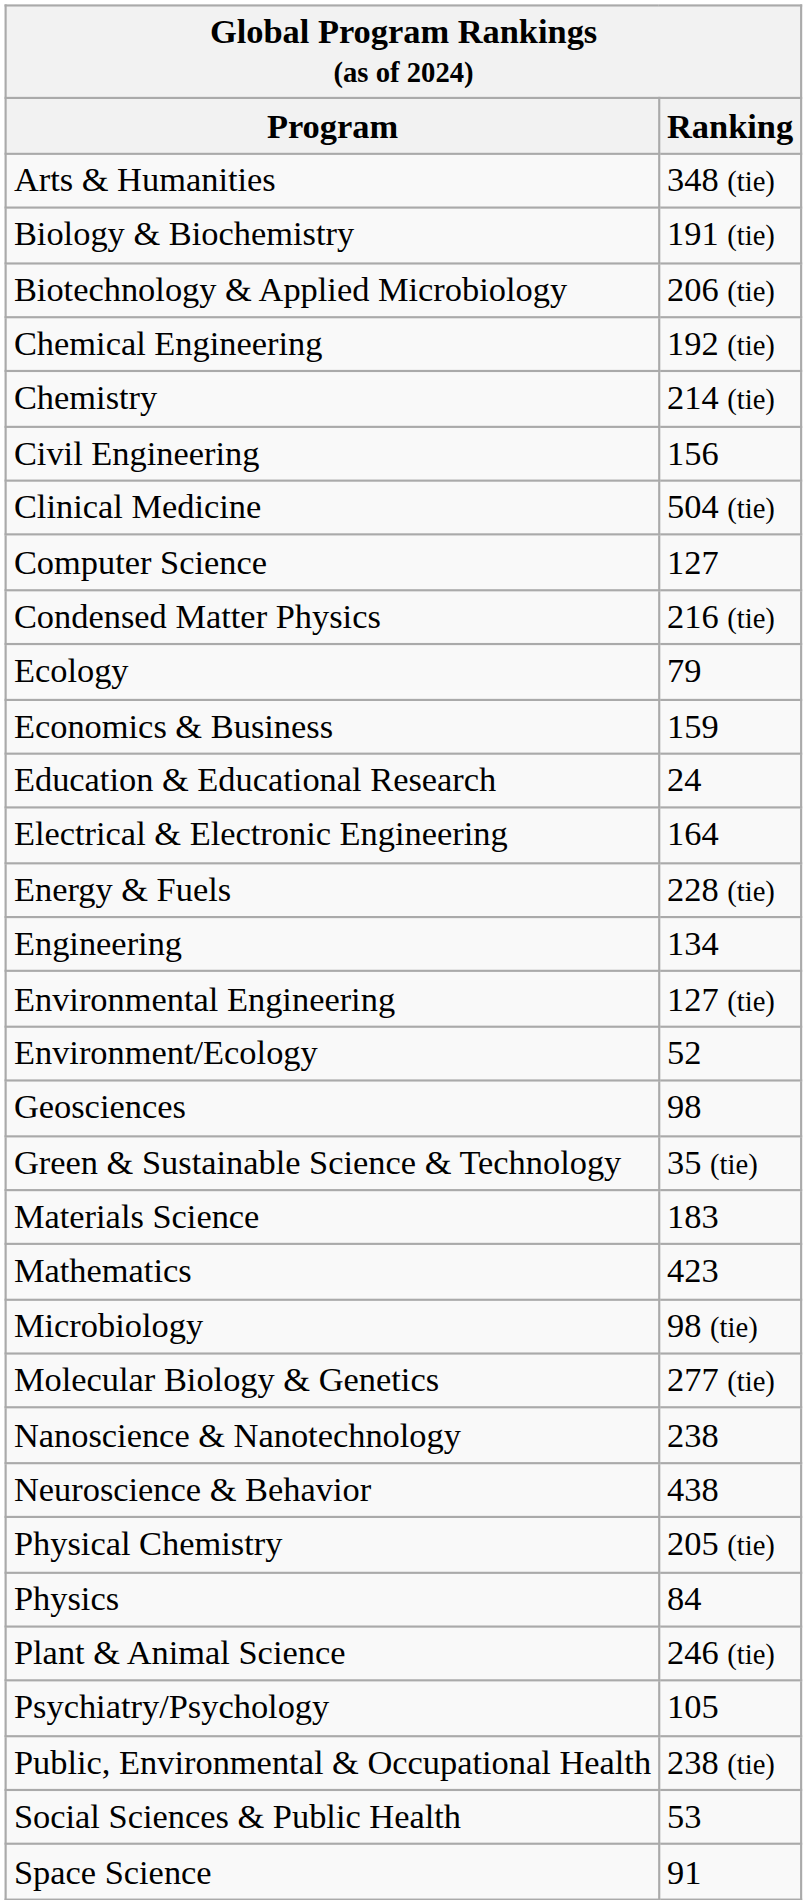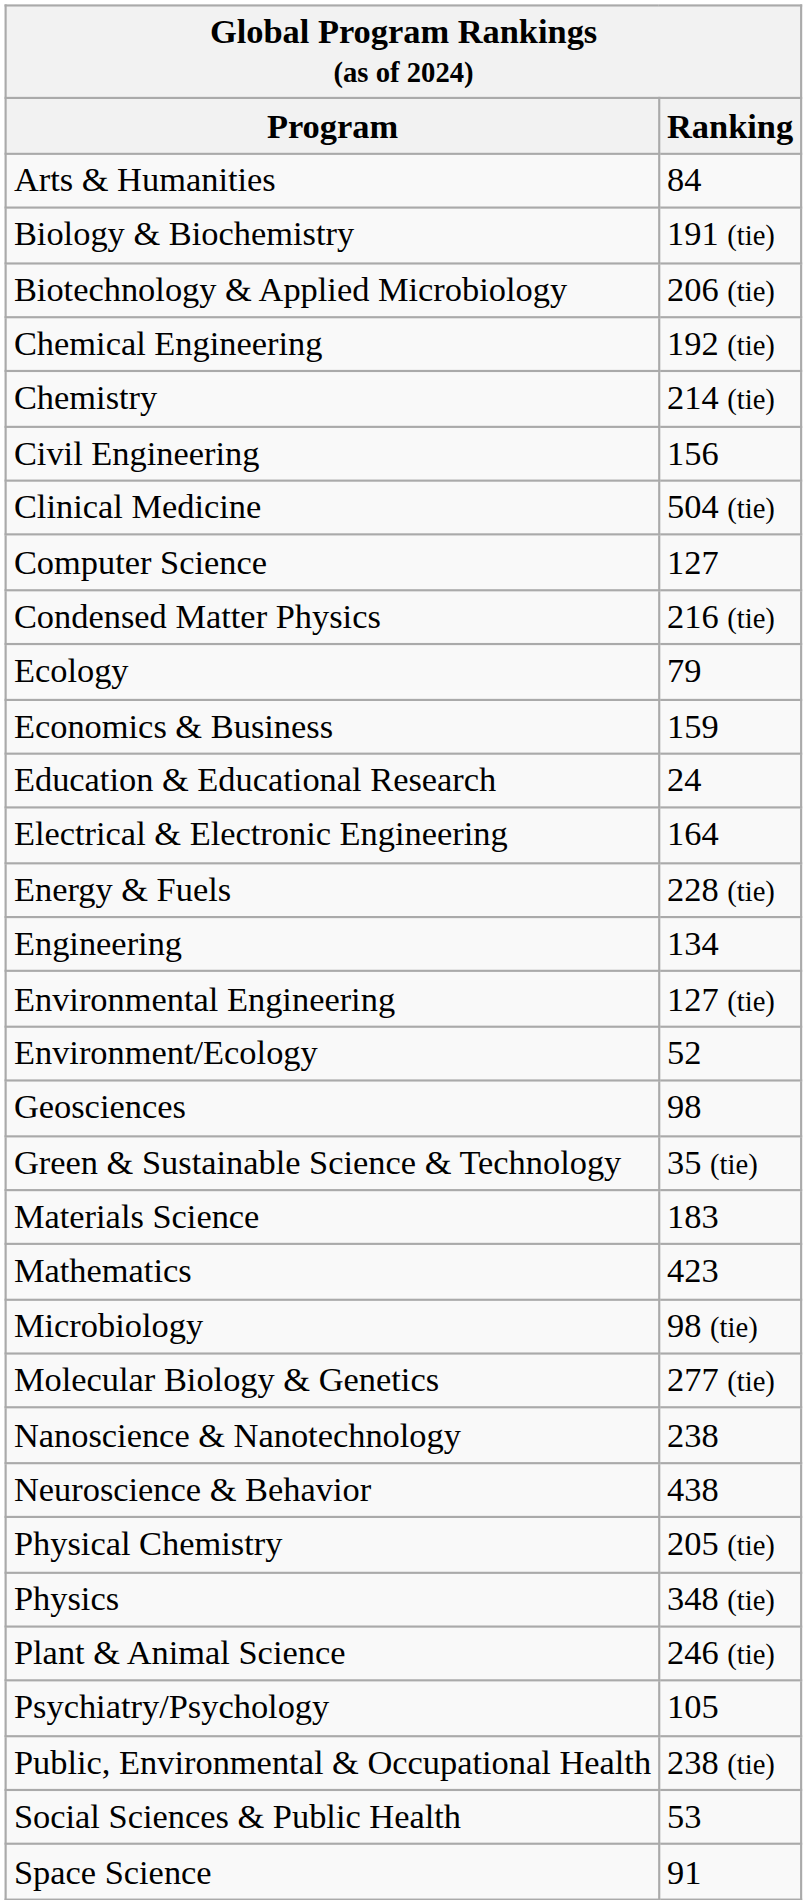(721, 179) 348 (tie) -> (684, 179) 84
(684, 1598) 84 -> (721, 1598) 348 (tie)
